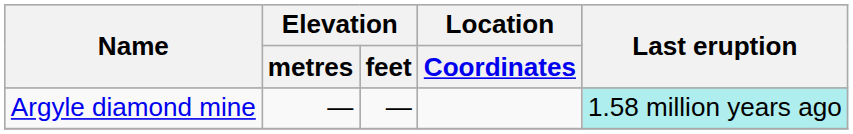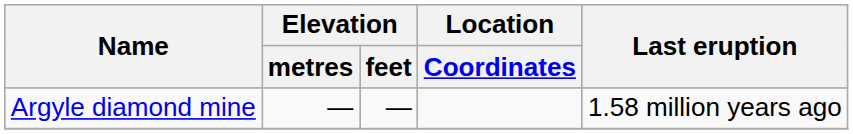(715, 107) paleturquoise background -> (715, 107) no background
